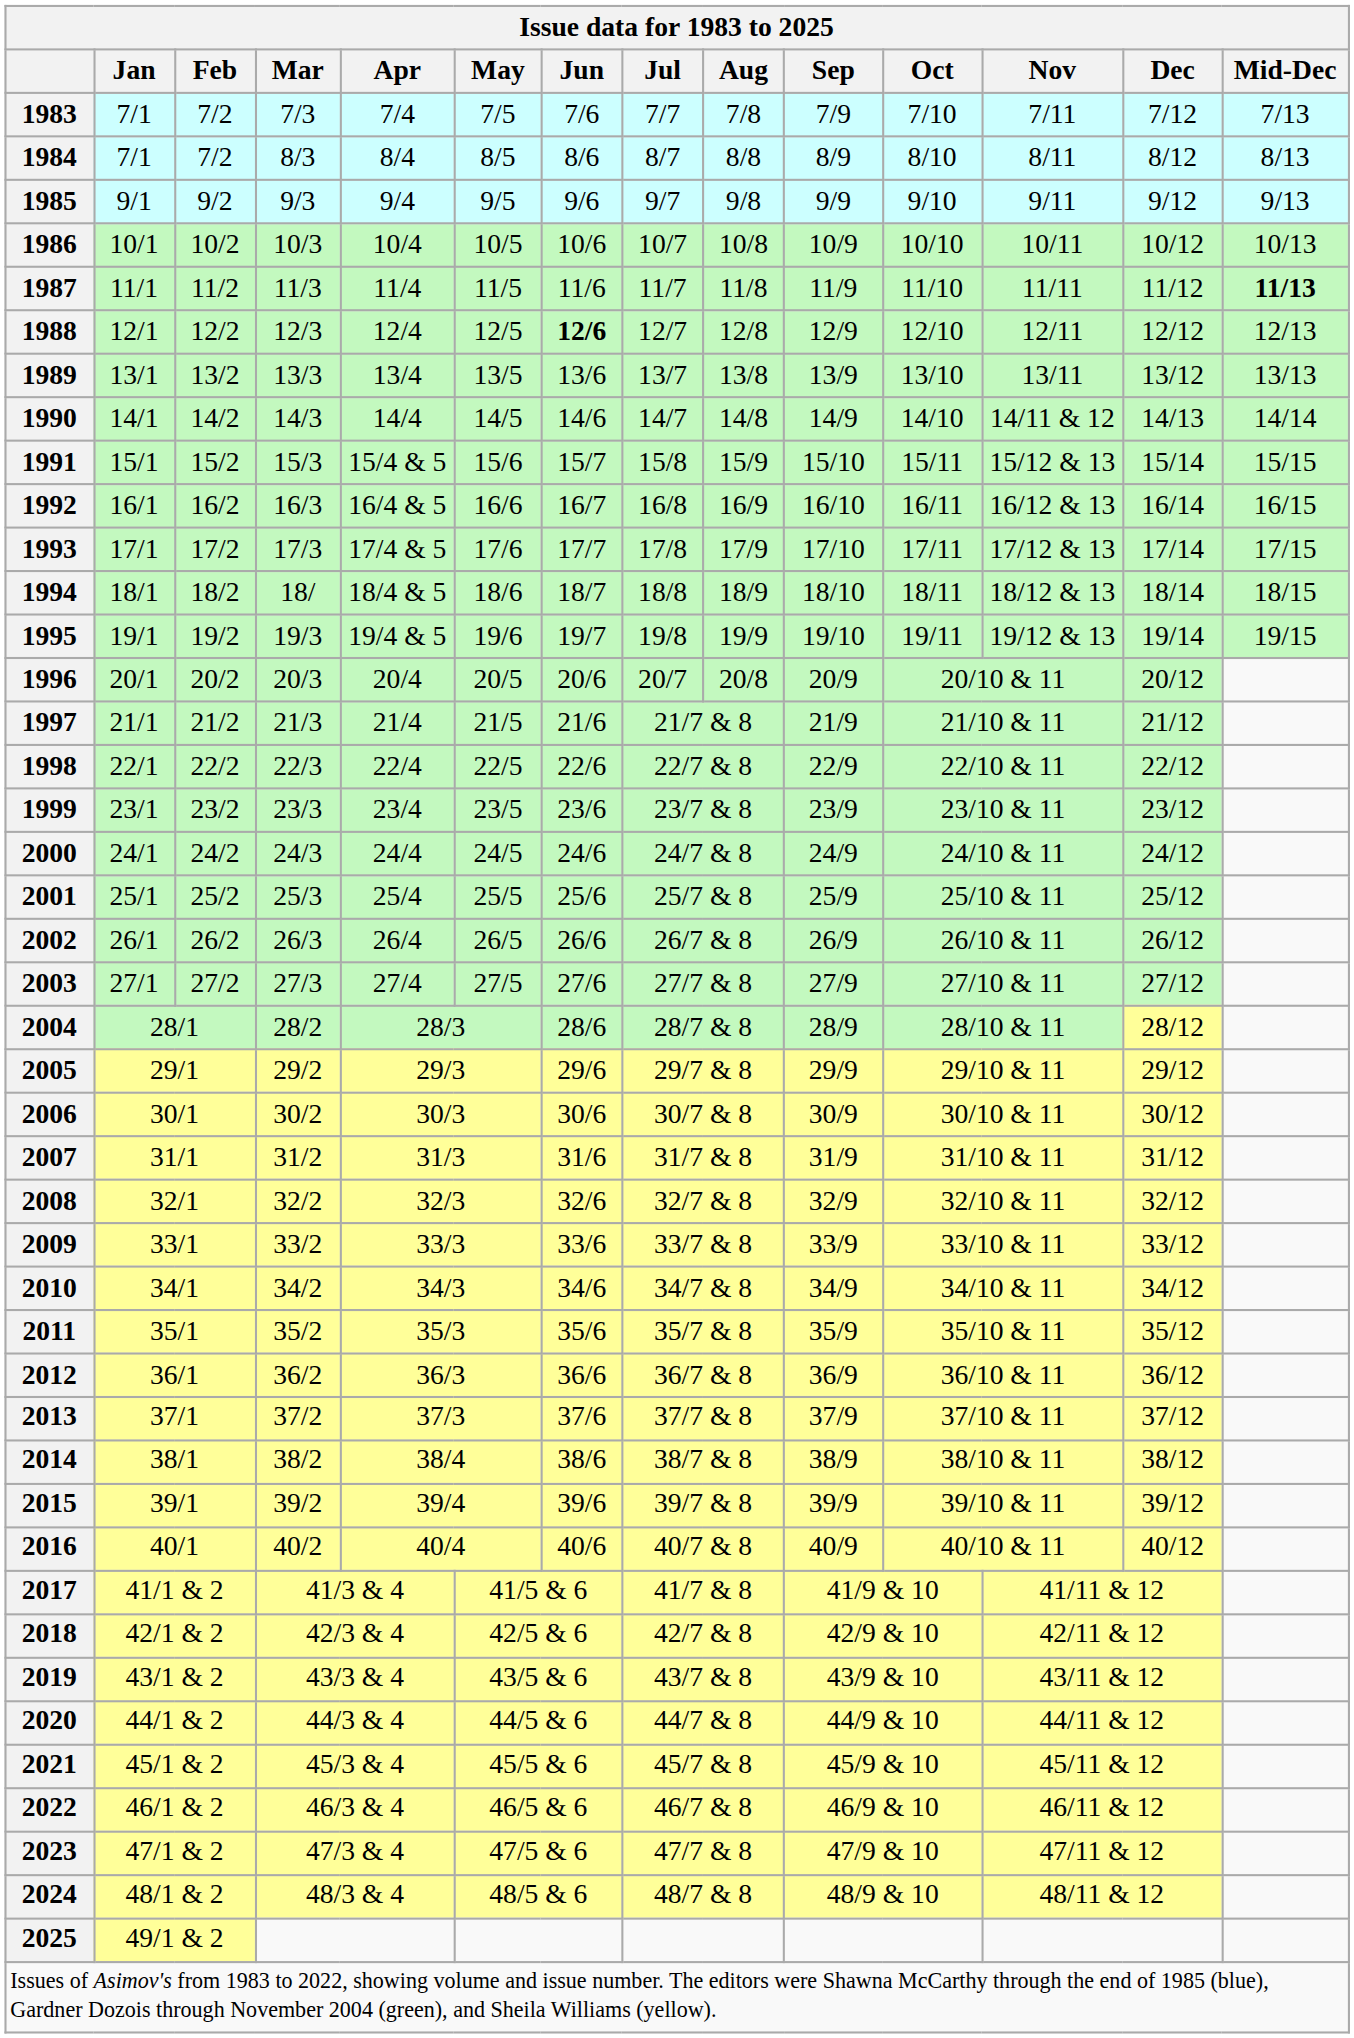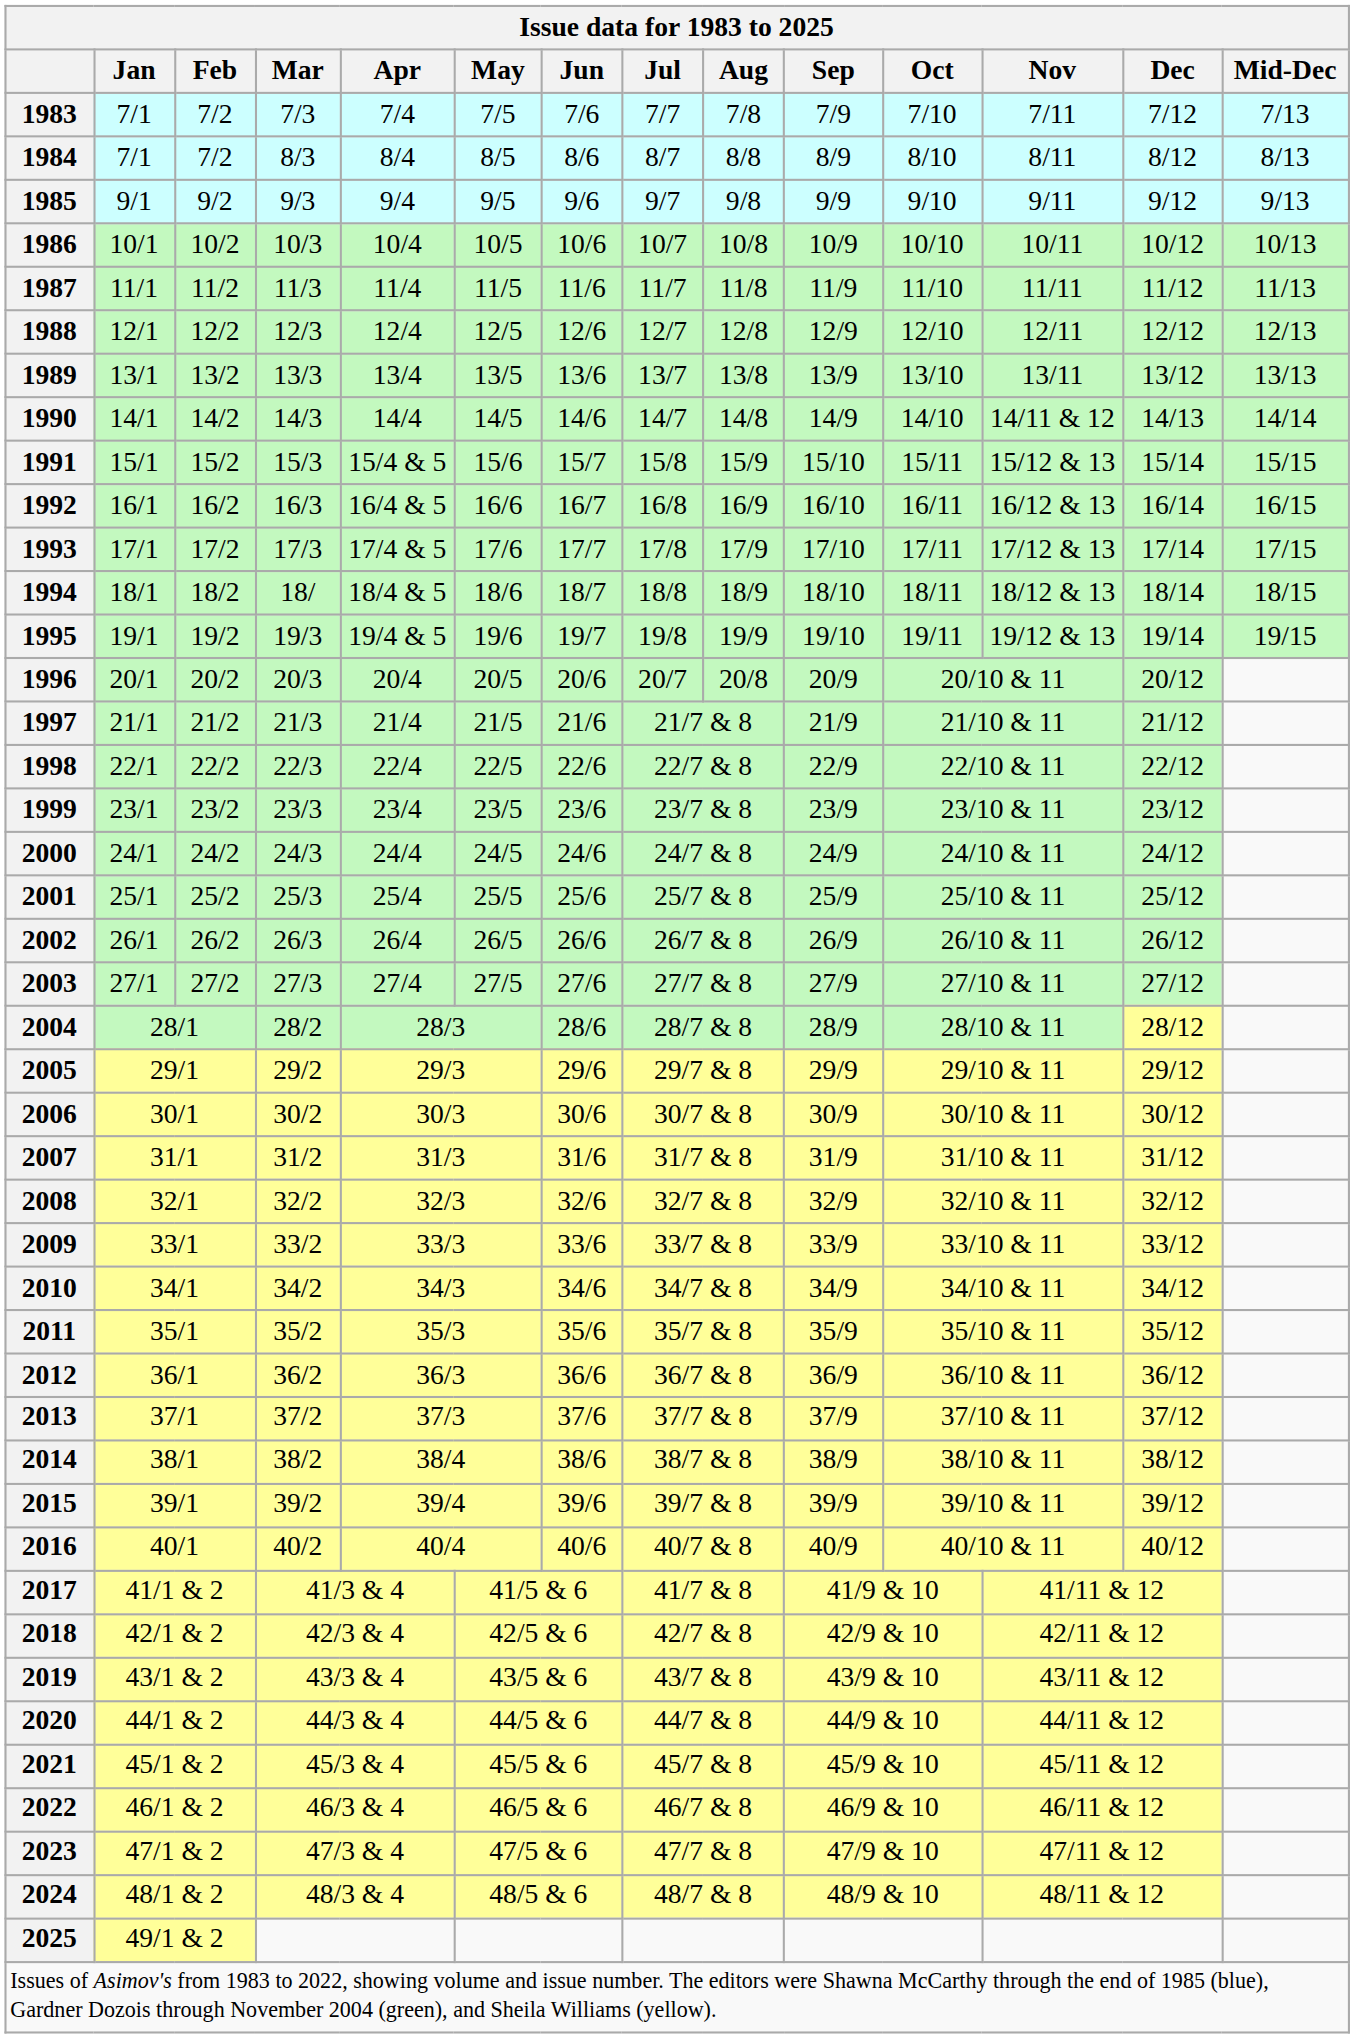(1285, 287) bold -> (1285, 287) normal
(582, 331) bold -> (582, 331) normal
